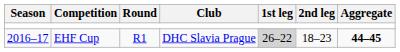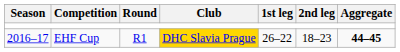(209, 38) no background -> (209, 38) gold background
(277, 38) lightgrey background -> (277, 38) no background
